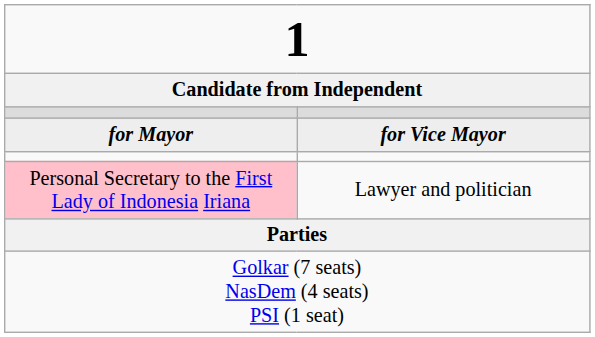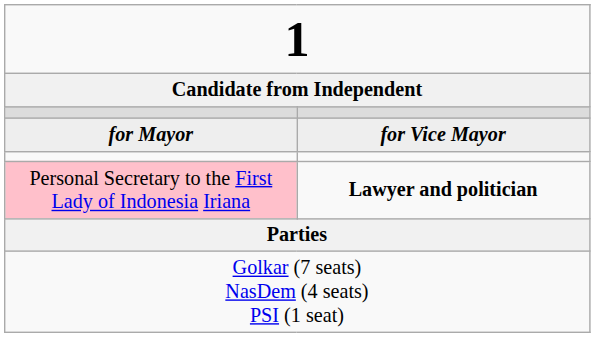(443, 189) normal -> (443, 189) bold
